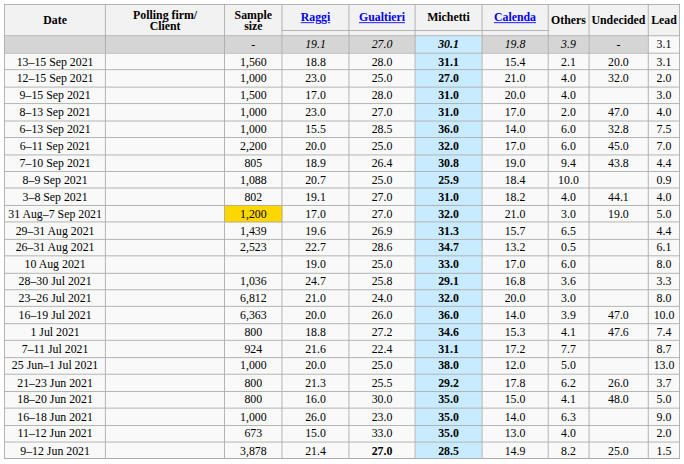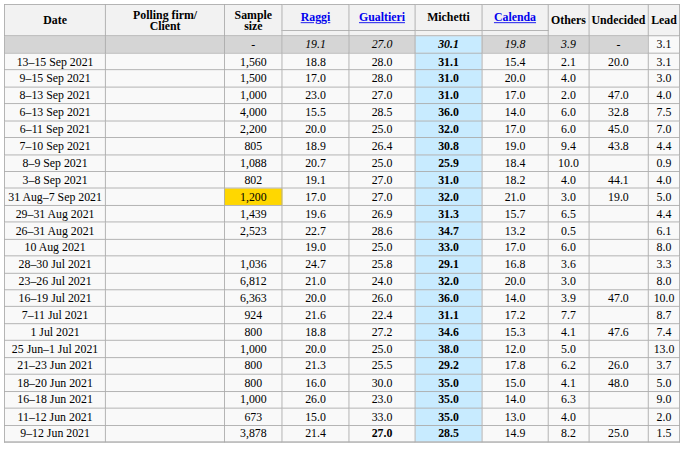- row: (55, 78)
(253, 129) 1,000 -> (253, 112) 4,000
rows swapped: (55, 349) <-> (55, 332)
